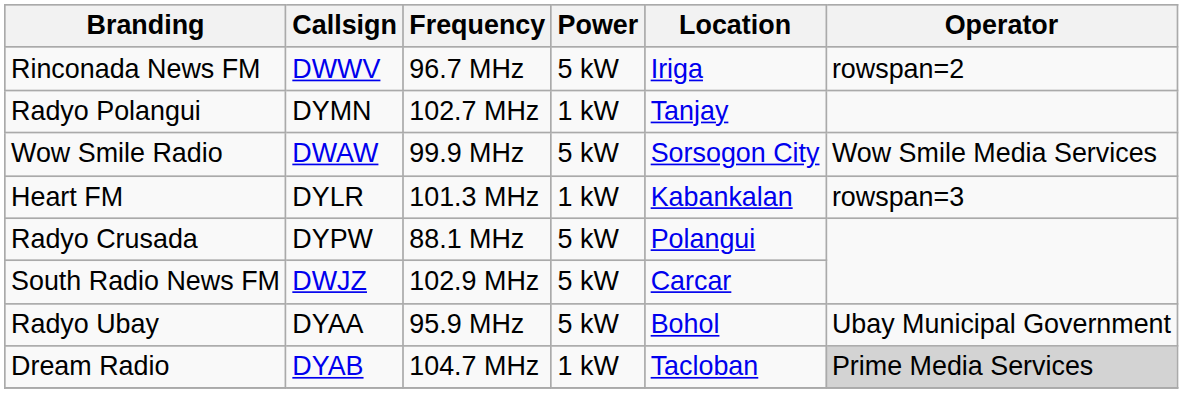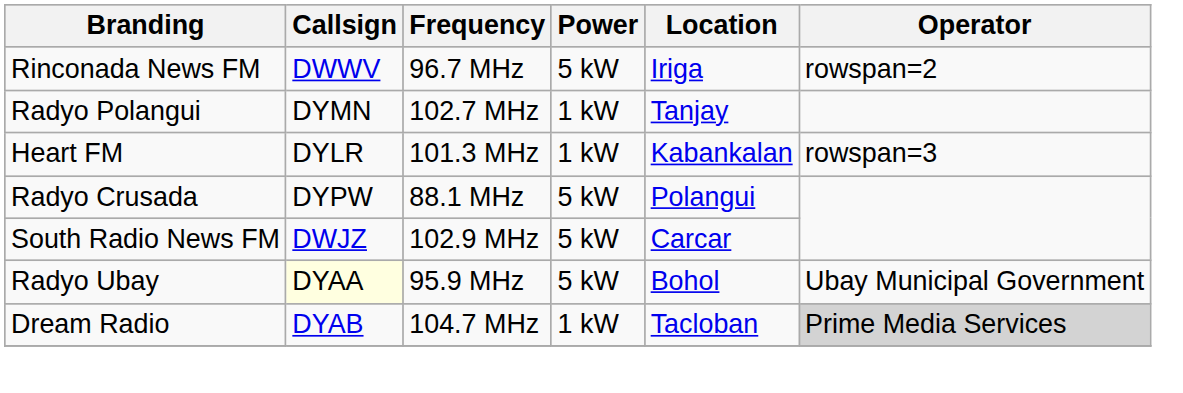- row: (117, 153)
(328, 324) no background -> (328, 281) lightyellow background
